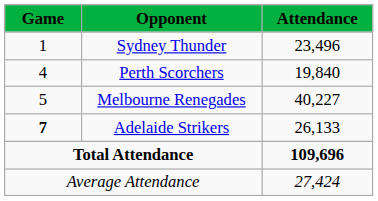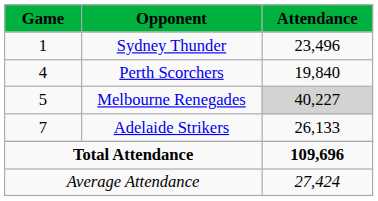(317, 100) no background -> (317, 100) lightgrey background
(43, 127) bold -> (43, 127) normal
